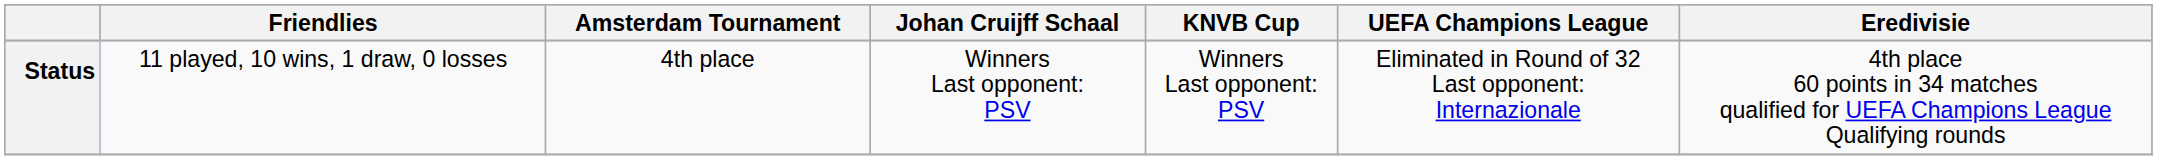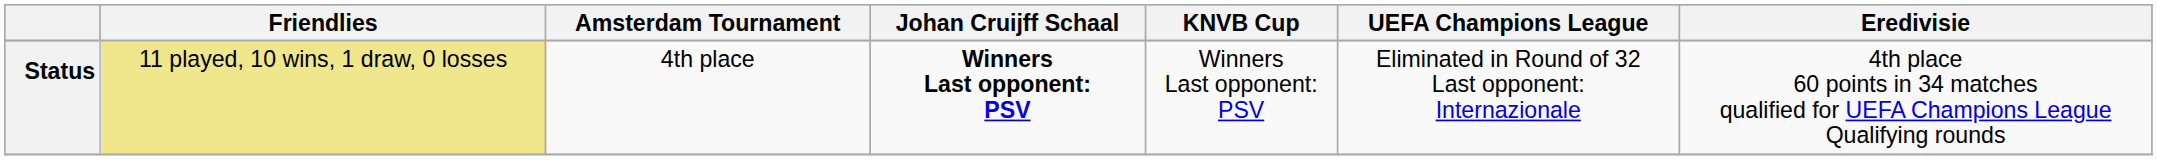(323, 59) no background -> (323, 59) khaki background
(1007, 85) normal -> (1007, 85) bold
